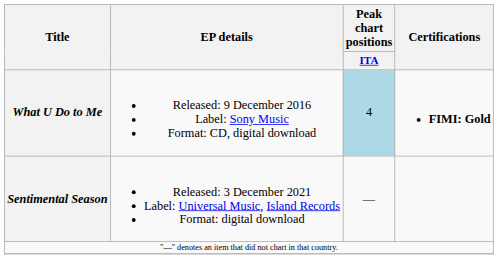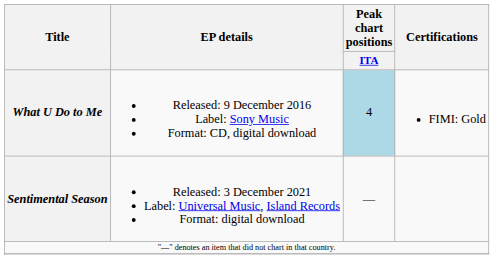(444, 120) bold -> (442, 120) normal
